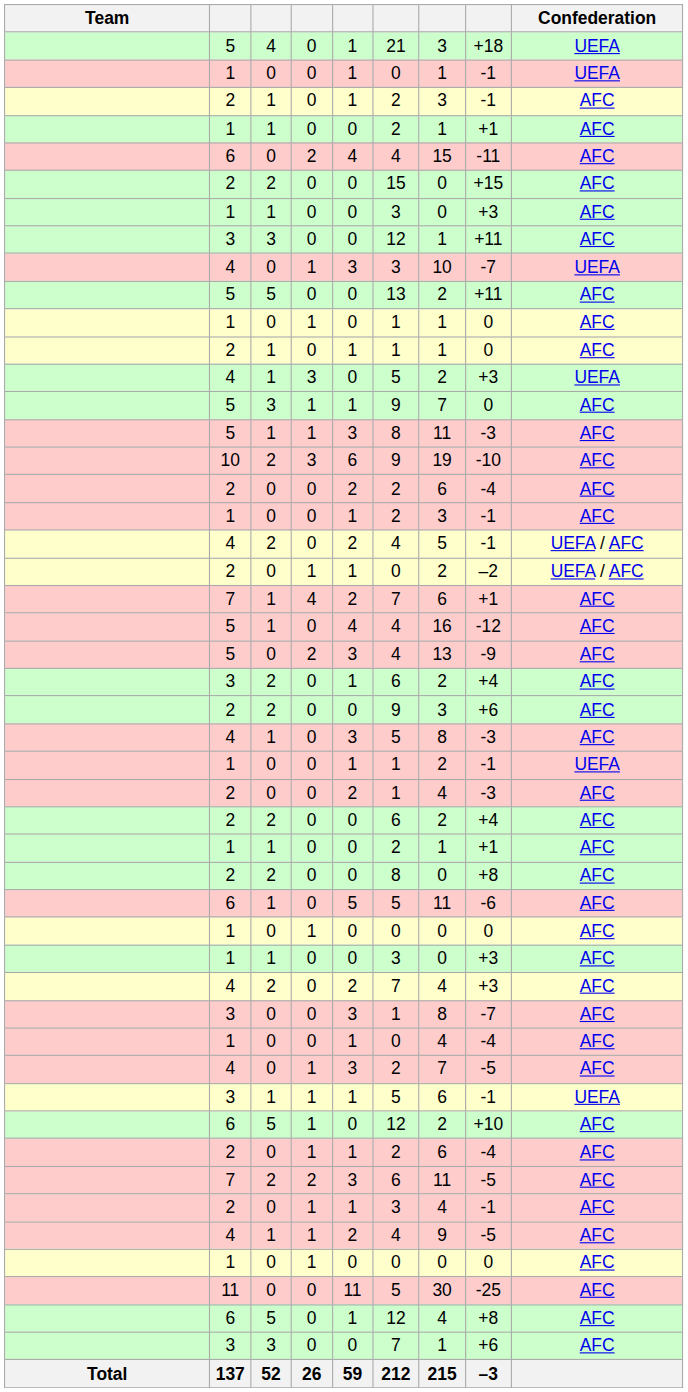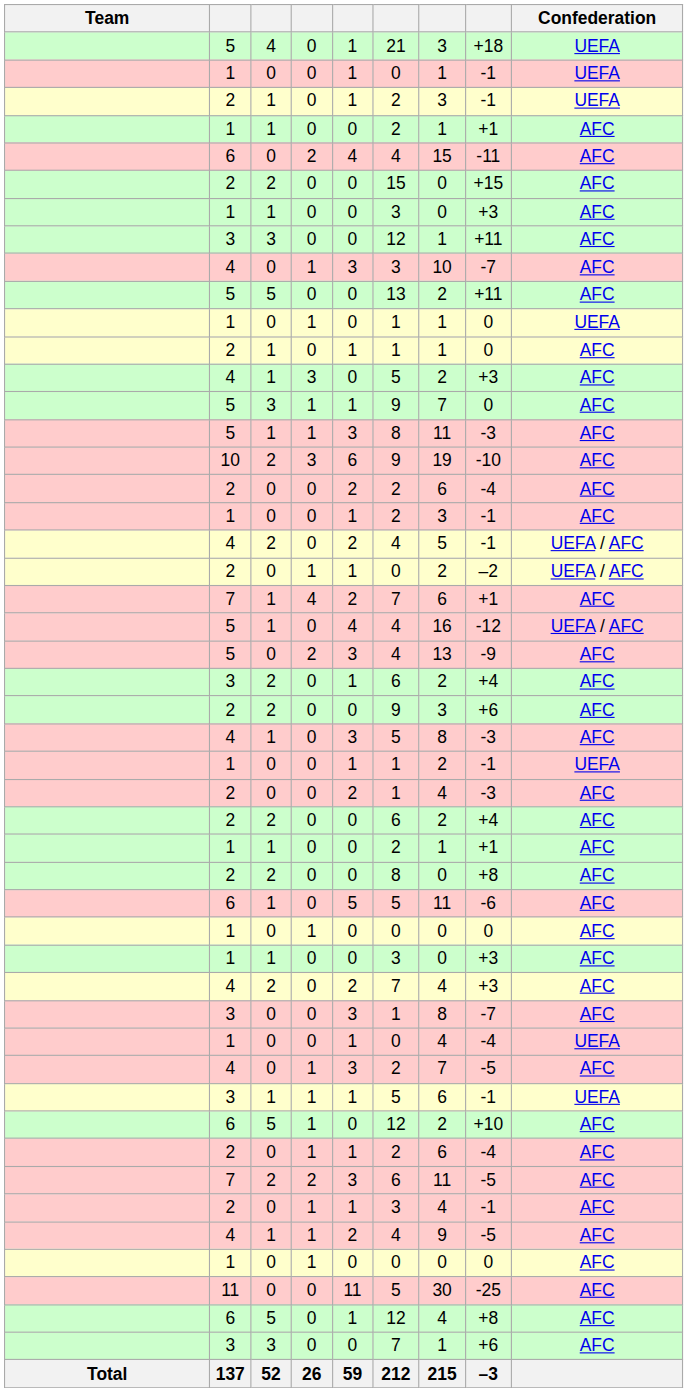(597, 101) AFC -> (597, 101) UEFA
(597, 267) UEFA -> (597, 267) AFC
(597, 322) AFC -> (597, 322) UEFA
(597, 377) UEFA -> (597, 377) AFC
(597, 626) AFC -> (597, 626) UEFA / AFC
(597, 1041) AFC -> (597, 1041) UEFA
